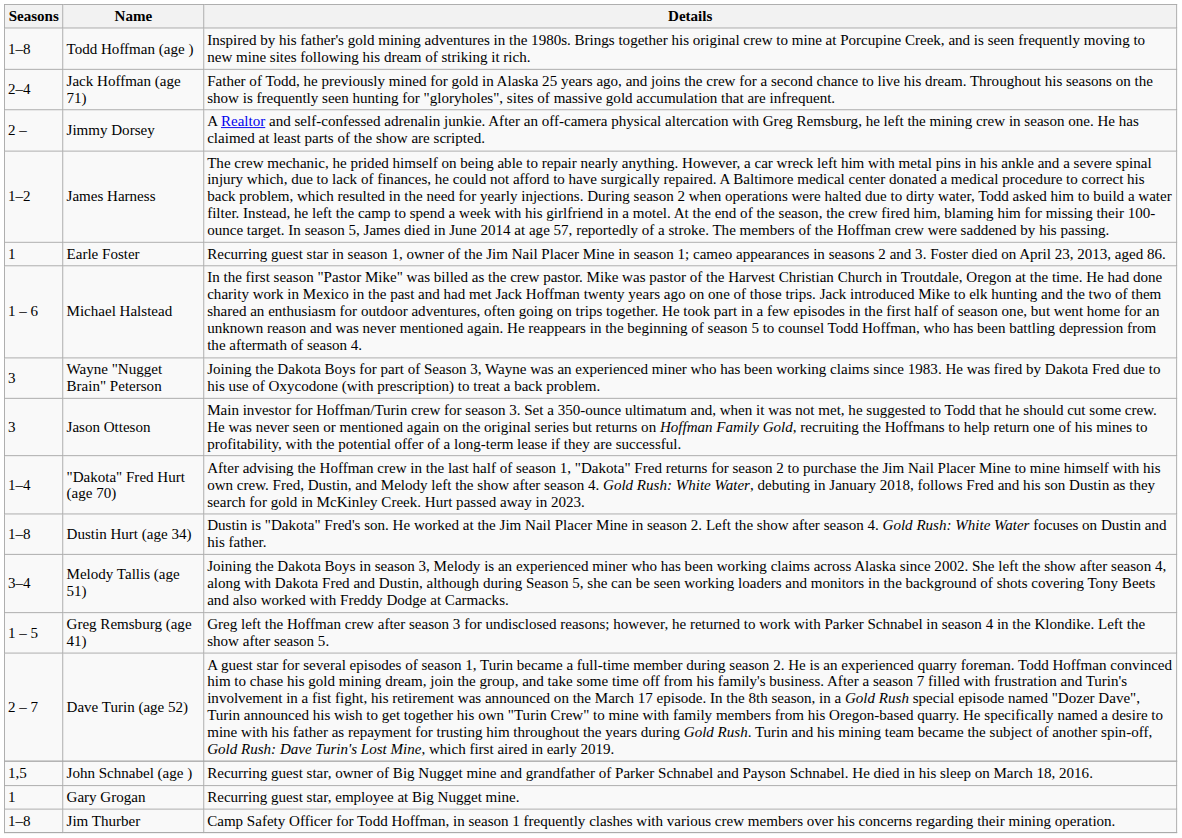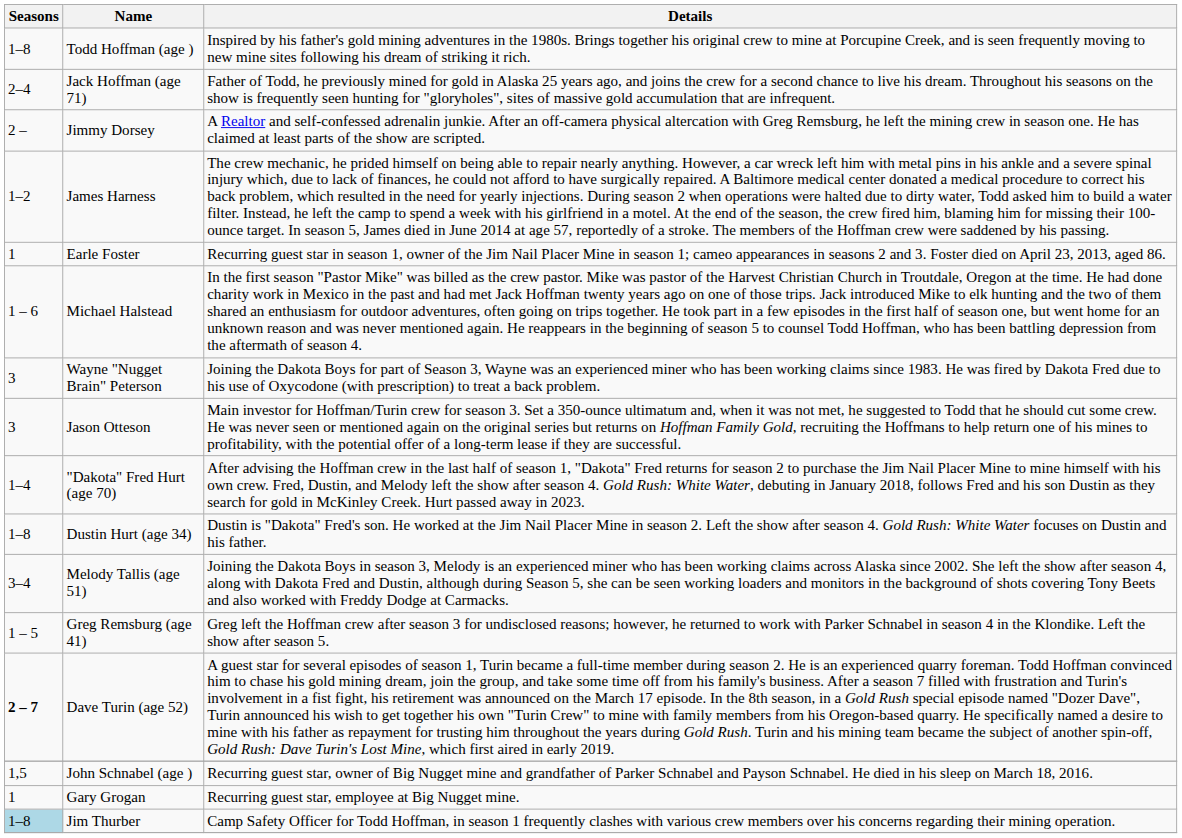(23, 707) normal -> (23, 707) bold
(19, 821) no background -> (19, 821) lightblue background
